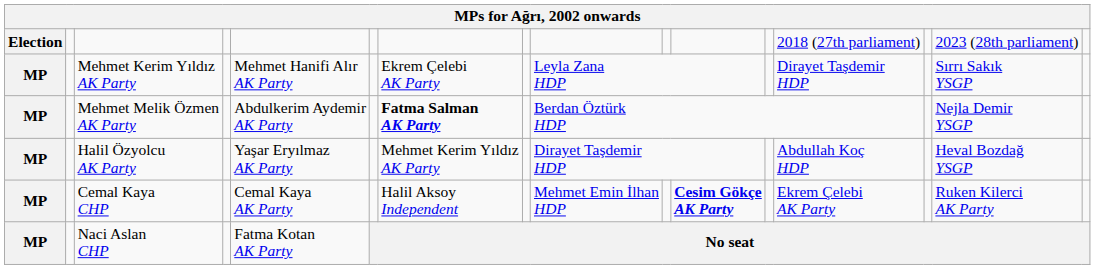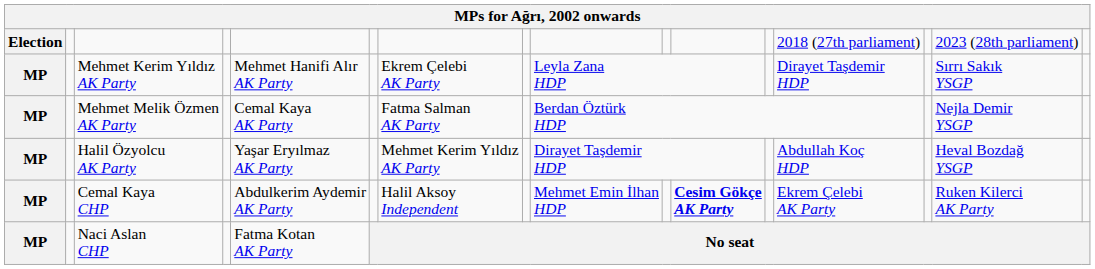(300, 116) Abdulkerim Aydemir AK Party -> (273, 116) Cemal Kaya AK Party
(430, 116) bold -> (426, 116) normal
(273, 200) Cemal Kaya AK Party -> (300, 200) Abdulkerim Aydemir AK Party
